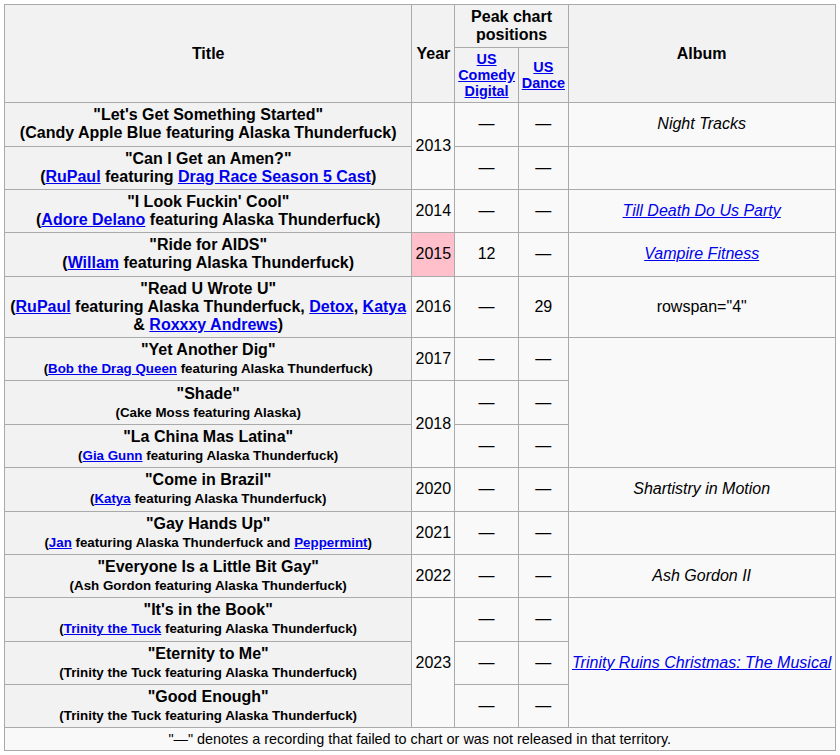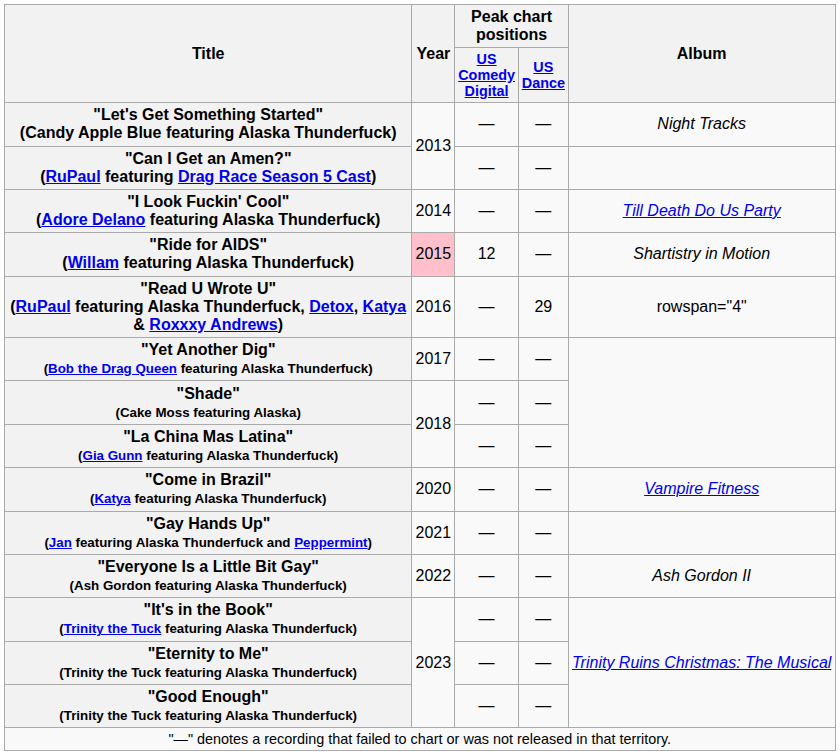(702, 254) Vampire Fitness -> (702, 254) Shartistry in Motion
(702, 489) Shartistry in Motion -> (702, 489) Vampire Fitness
